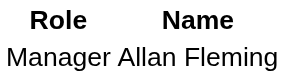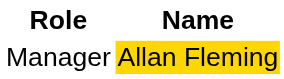(198, 57) no background -> (198, 57) gold background
